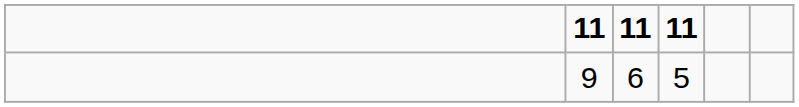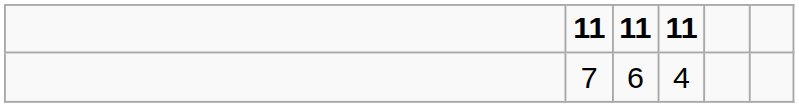(589, 76) 9 -> (589, 76) 7
(682, 76) 5 -> (682, 76) 4
